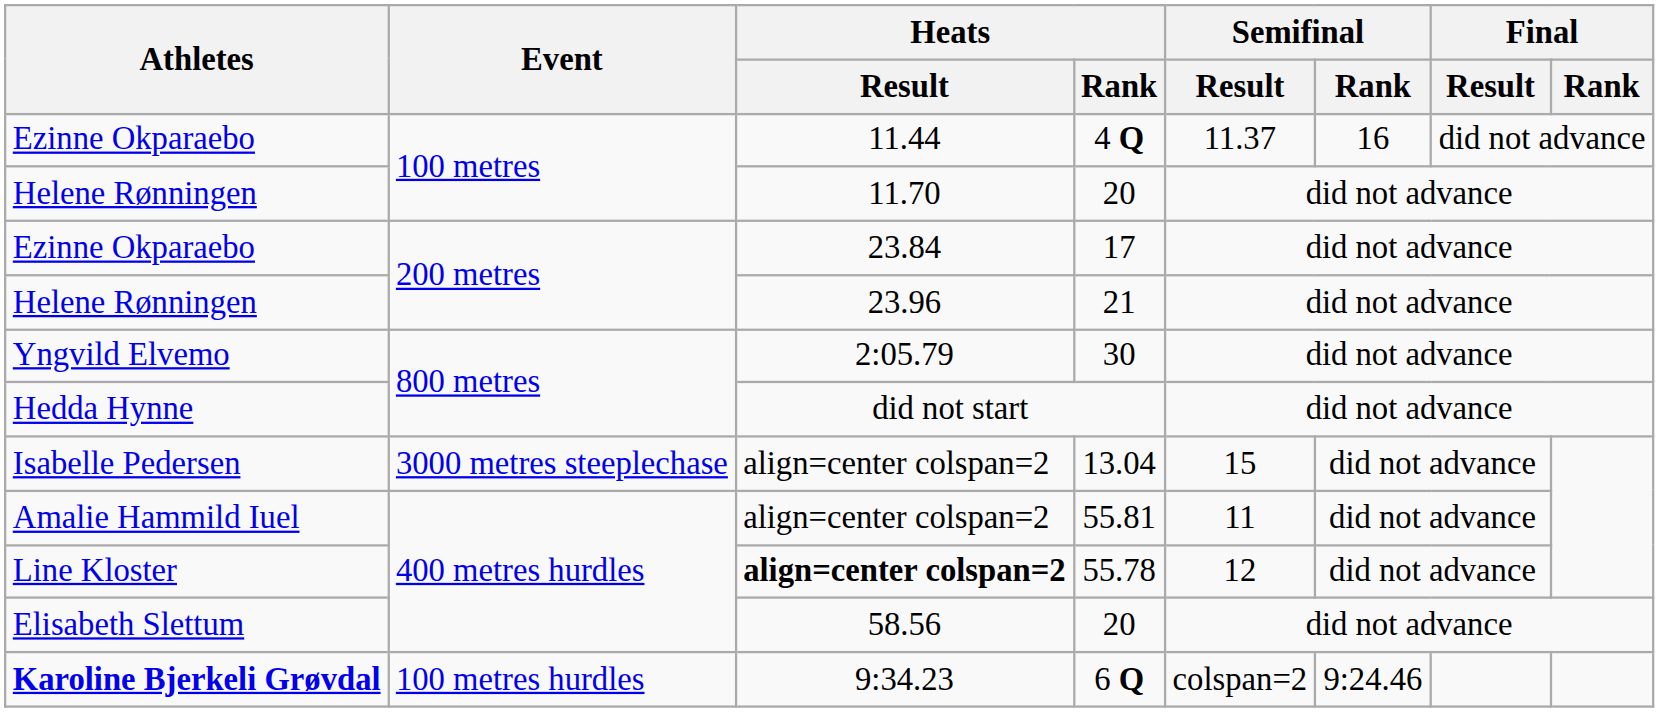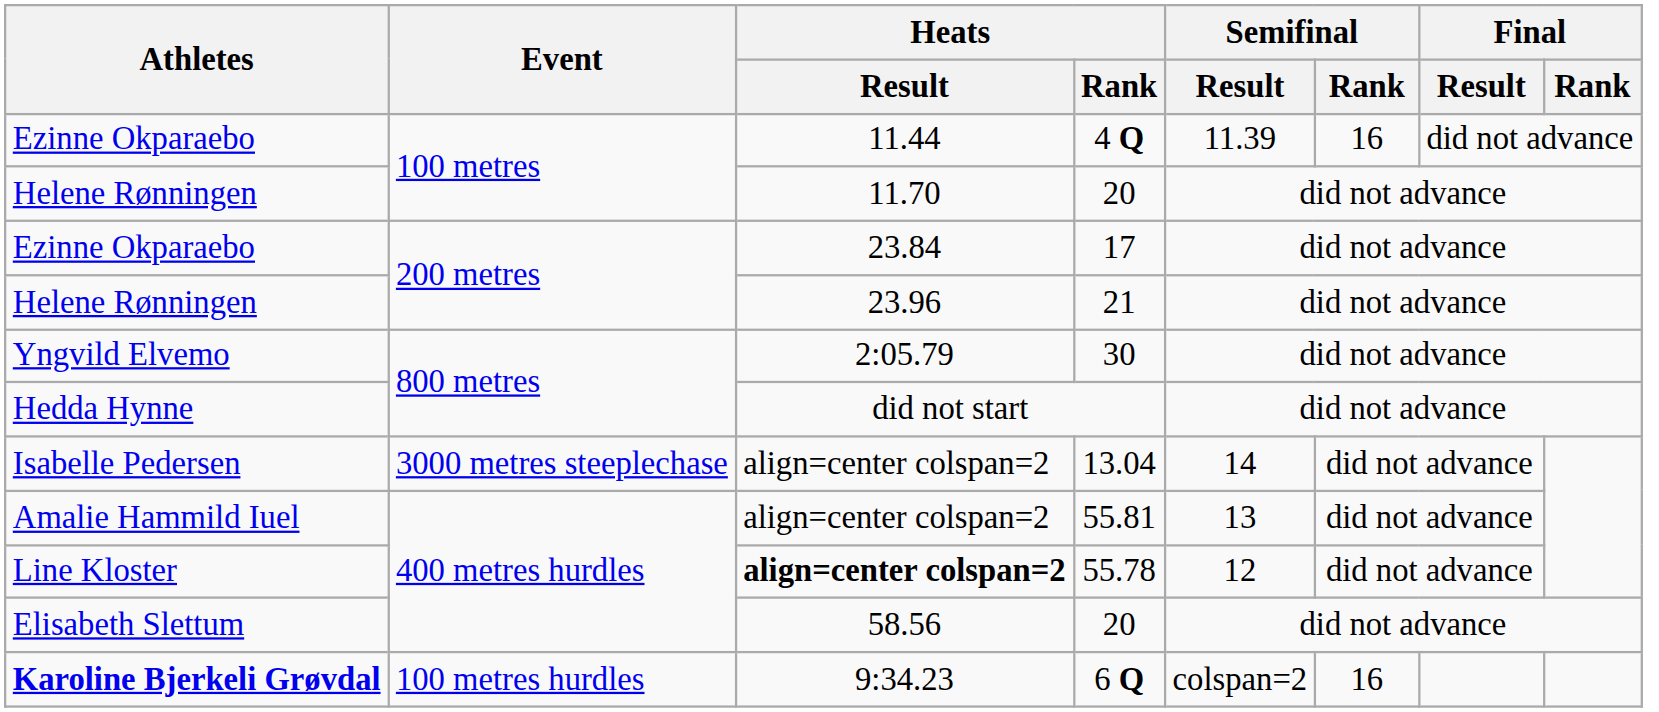(1240, 139) 11.37 -> (1240, 139) 11.39
(1240, 463) 15 -> (1240, 463) 14
(1240, 517) 11 -> (1240, 517) 13
(1373, 678) 9:24.46 -> (1367, 678) 16
